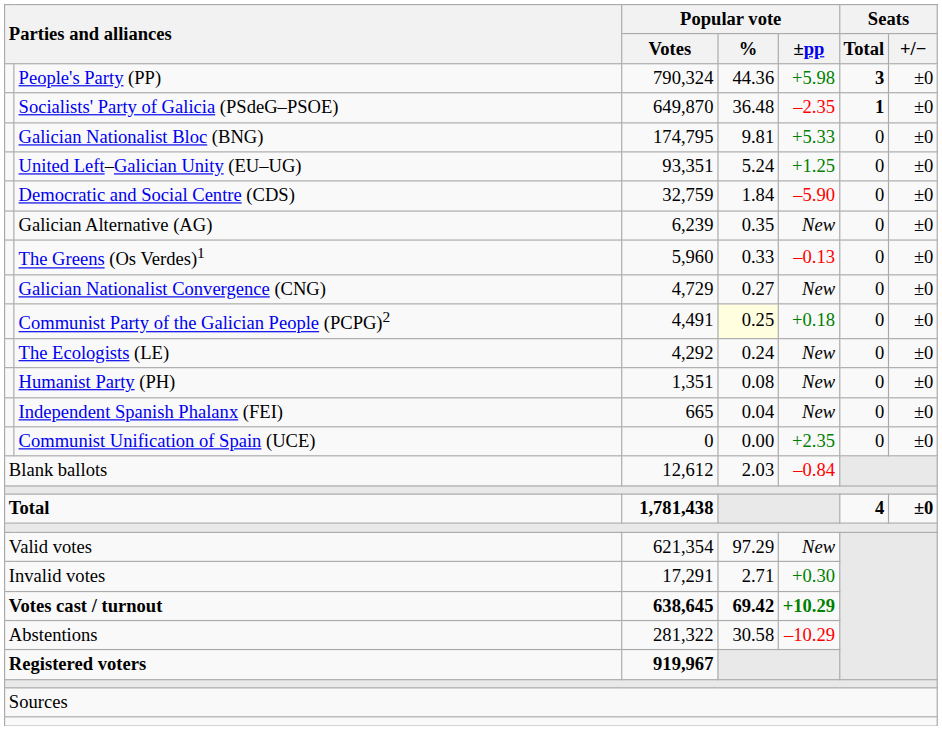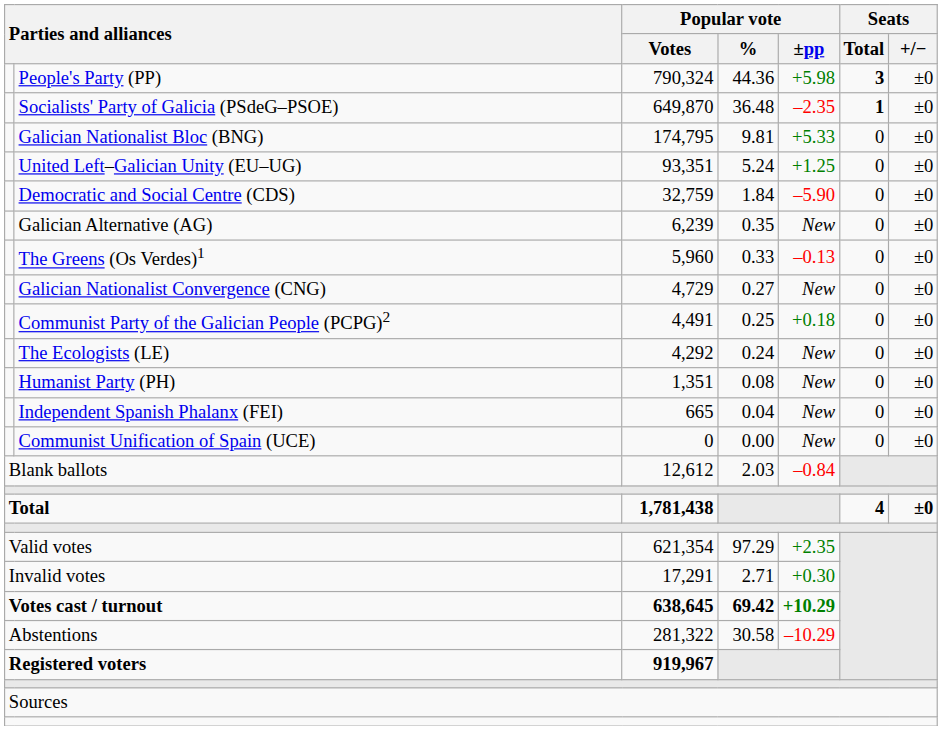(758, 321) lightyellow background -> (758, 321) no background
(814, 441) +2.35 -> (819, 441) New
(819, 546) New -> (814, 546) +2.35
